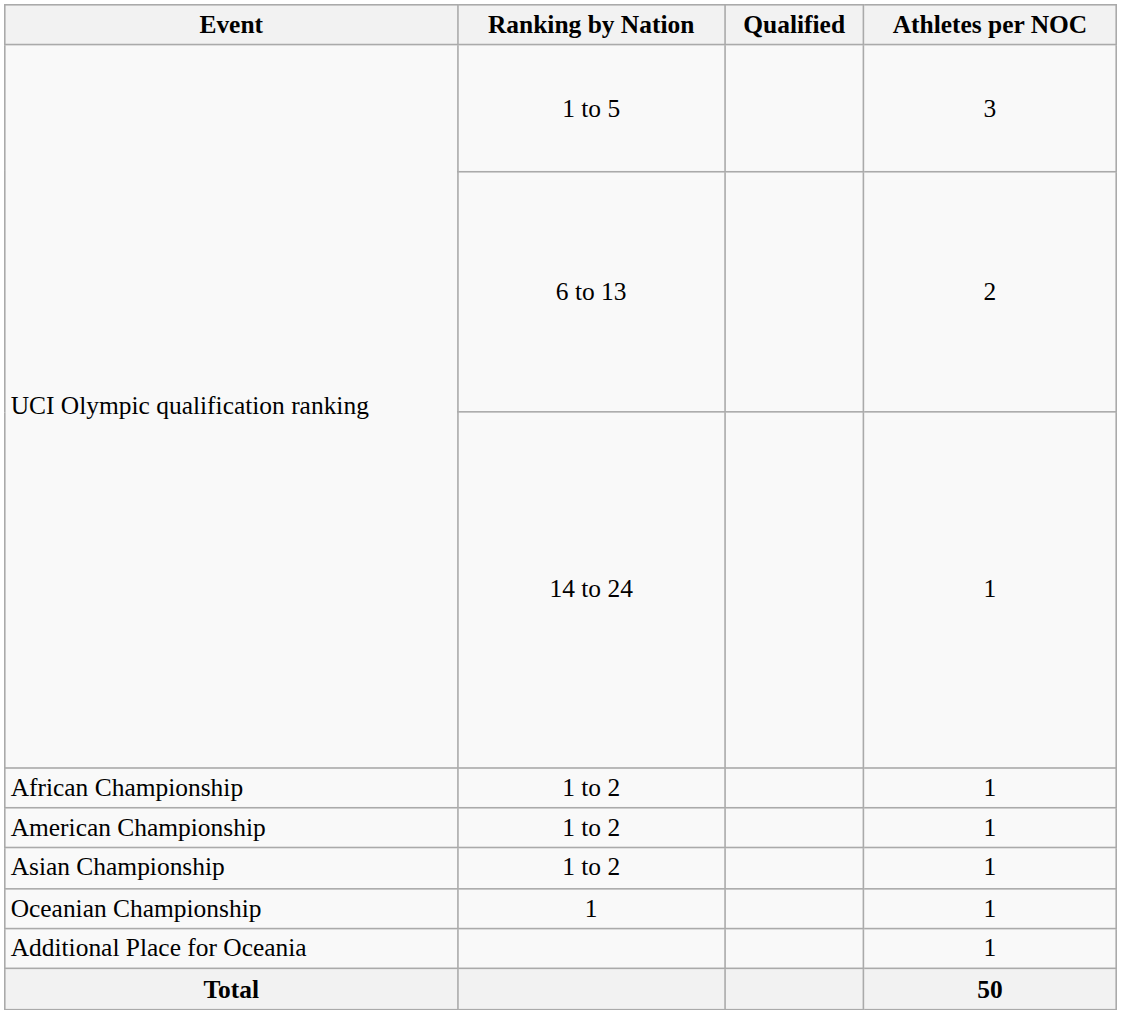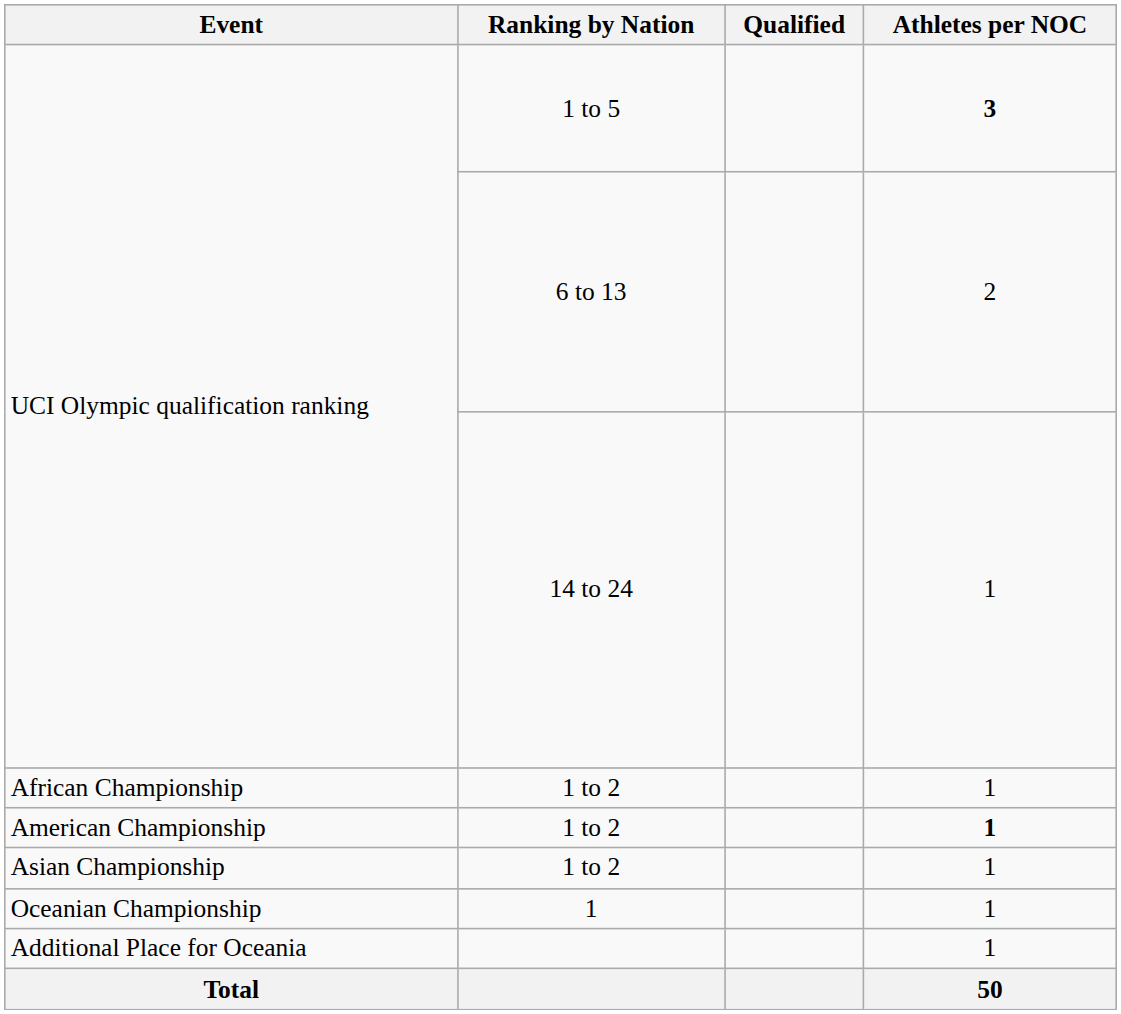(990, 107) normal -> (990, 107) bold
(990, 827) normal -> (990, 827) bold
